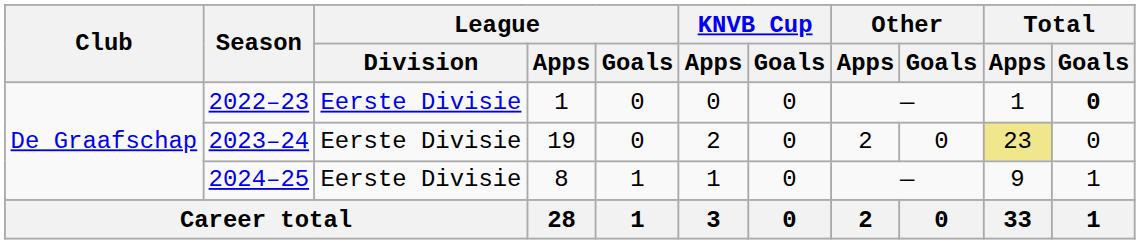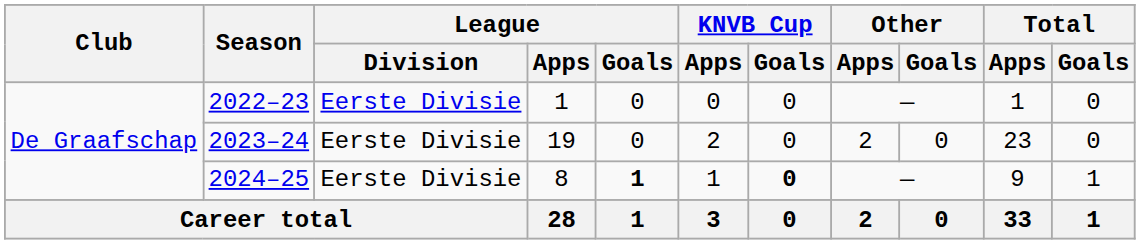(1094, 102) bold -> (1094, 102) normal
(1018, 141) khaki background -> (1018, 141) no background
(638, 180) normal -> (638, 180) bold
(790, 180) normal -> (790, 180) bold
